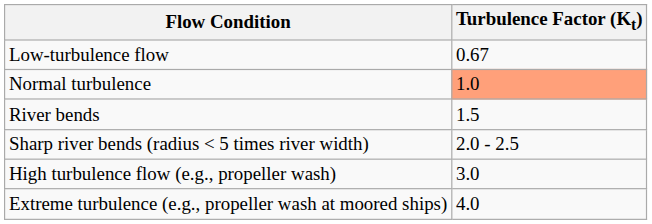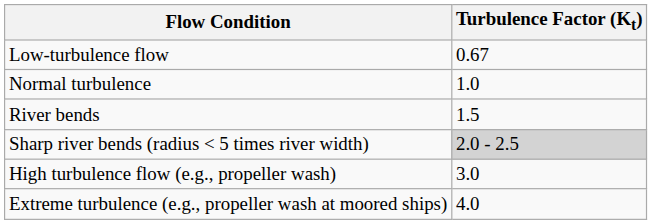(468, 84) lightsalmon background -> (468, 84) no background
(487, 144) no background -> (487, 144) lightgrey background
